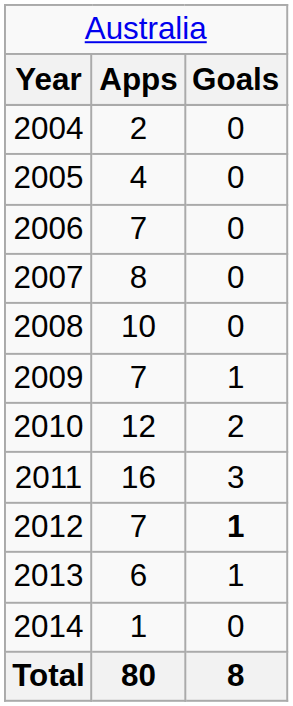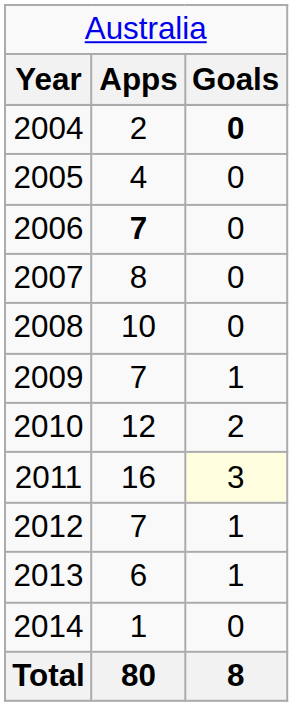(236, 128) normal -> (236, 128) bold
(138, 228) normal -> (138, 228) bold
(236, 476) no background -> (236, 476) lightyellow background
(236, 526) bold -> (236, 526) normal
